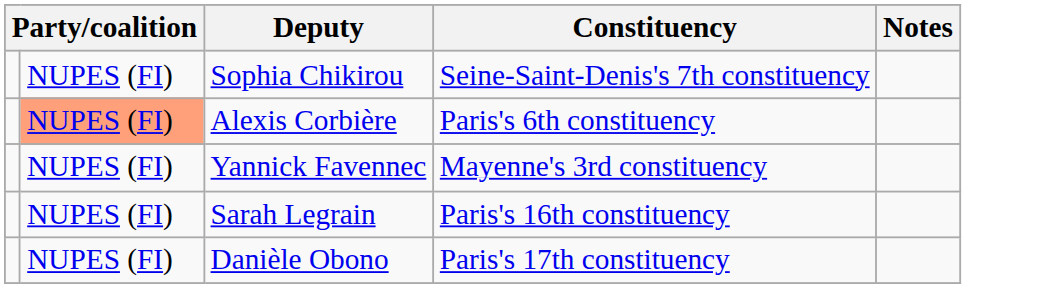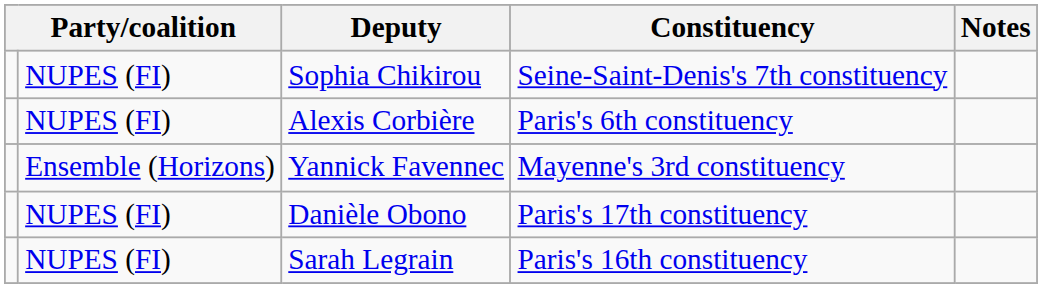(100, 120) lightsalmon background -> (98, 120) no background
(100, 167) NUPES (FI) -> (150, 167) Ensemble (Horizons)
rows swapped: (293, 213) <-> (300, 259)
